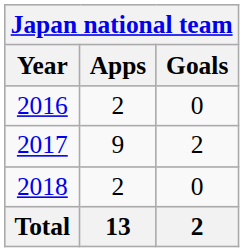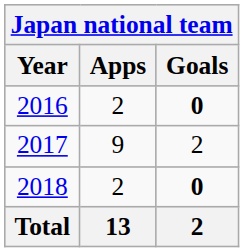(197, 105) normal -> (197, 105) bold
(197, 186) normal -> (197, 186) bold
